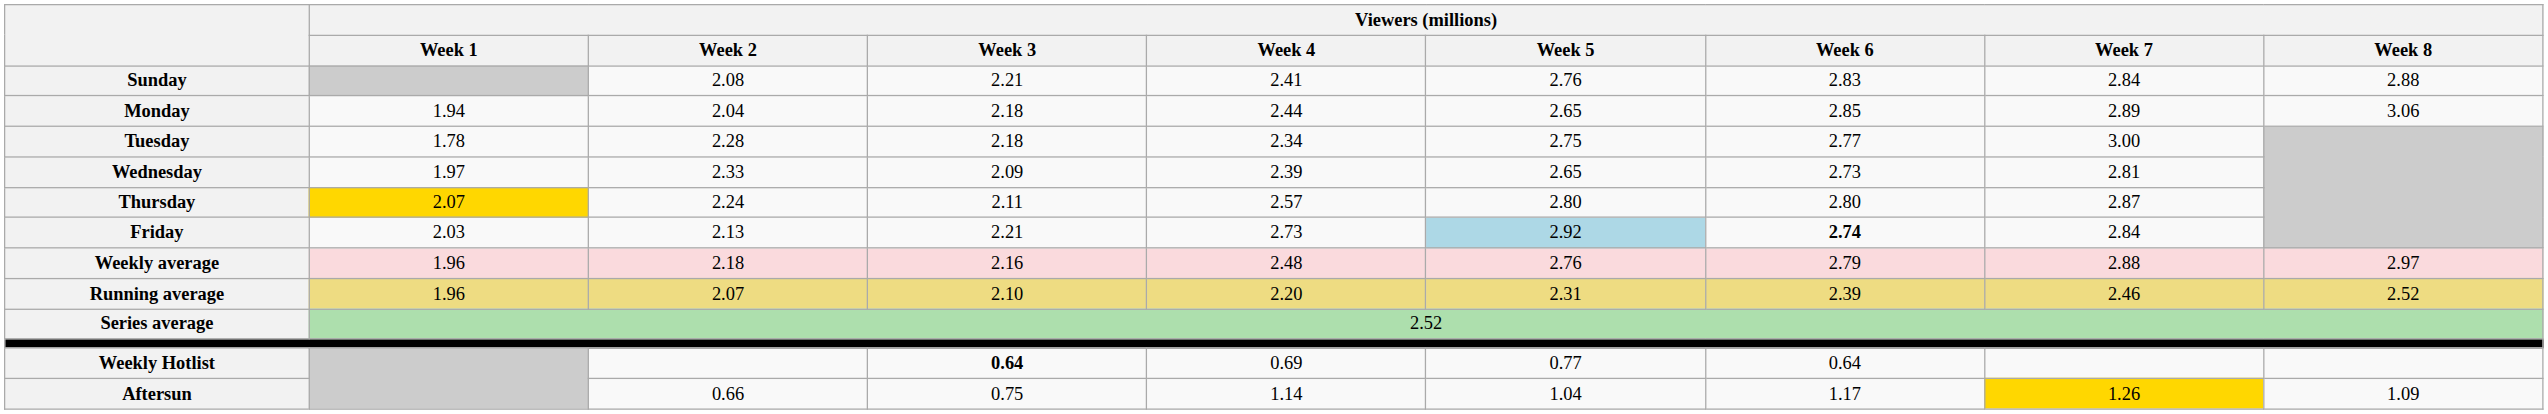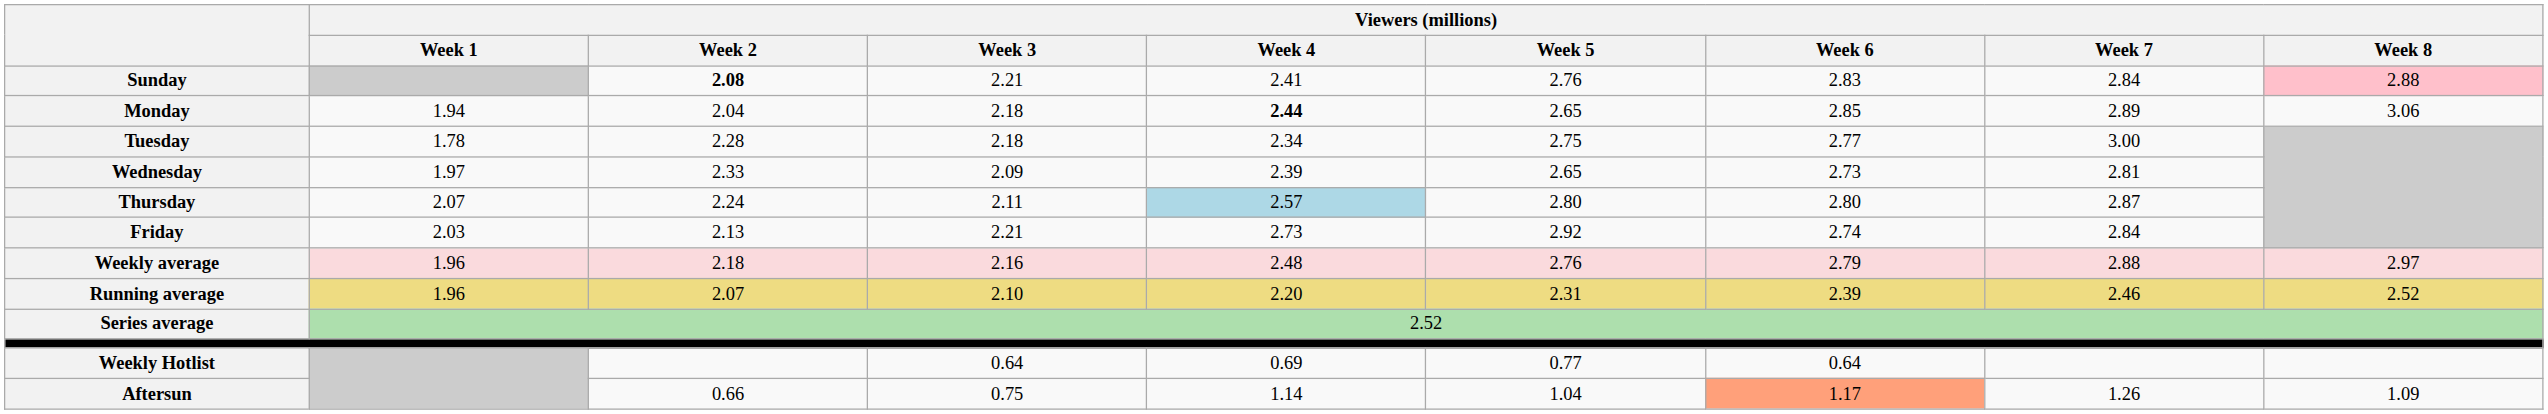(728, 80) normal -> (728, 80) bold
(2403, 80) no background -> (2403, 80) pink background
(1286, 111) normal -> (1286, 111) bold
(449, 202) gold background -> (449, 202) no background
(1286, 202) no background -> (1286, 202) lightblue background
(1566, 232) lightblue background -> (1566, 232) no background
(1845, 232) bold -> (1845, 232) normal
(1007, 363) bold -> (1007, 363) normal
(1845, 393) no background -> (1845, 393) lightsalmon background
(2124, 393) gold background -> (2124, 393) no background
